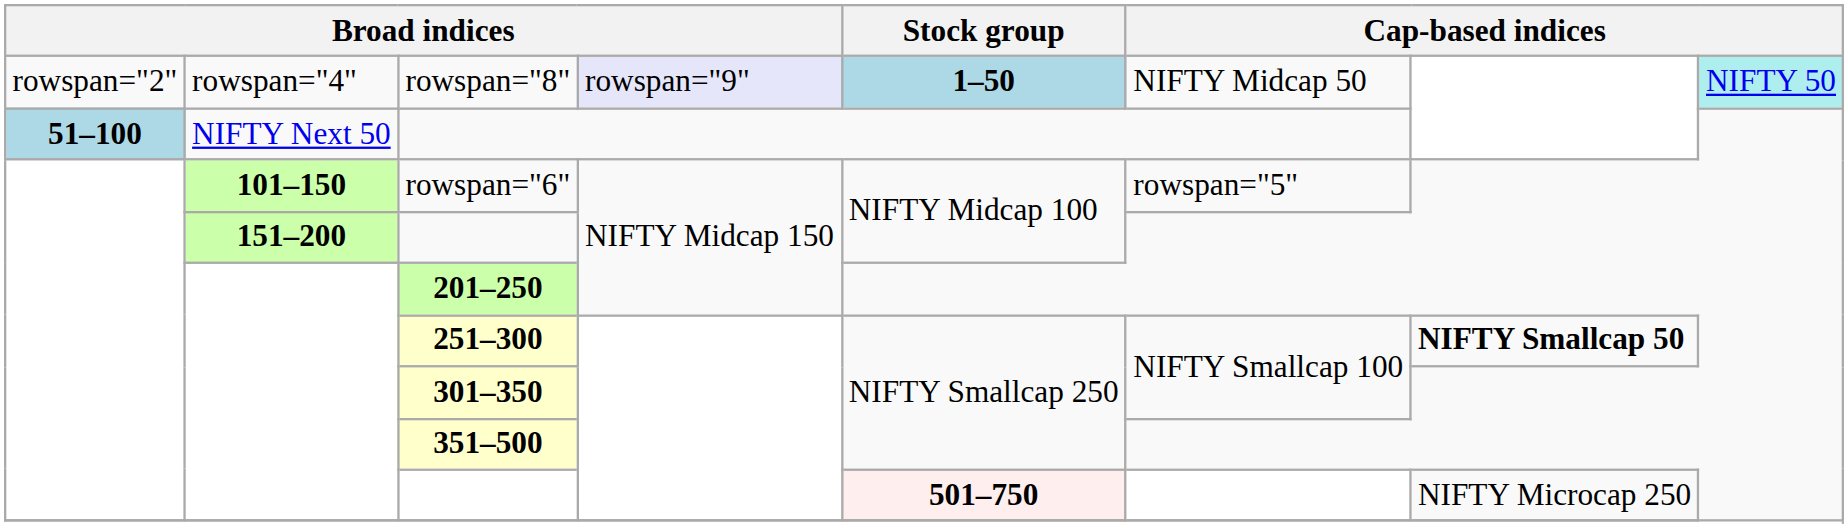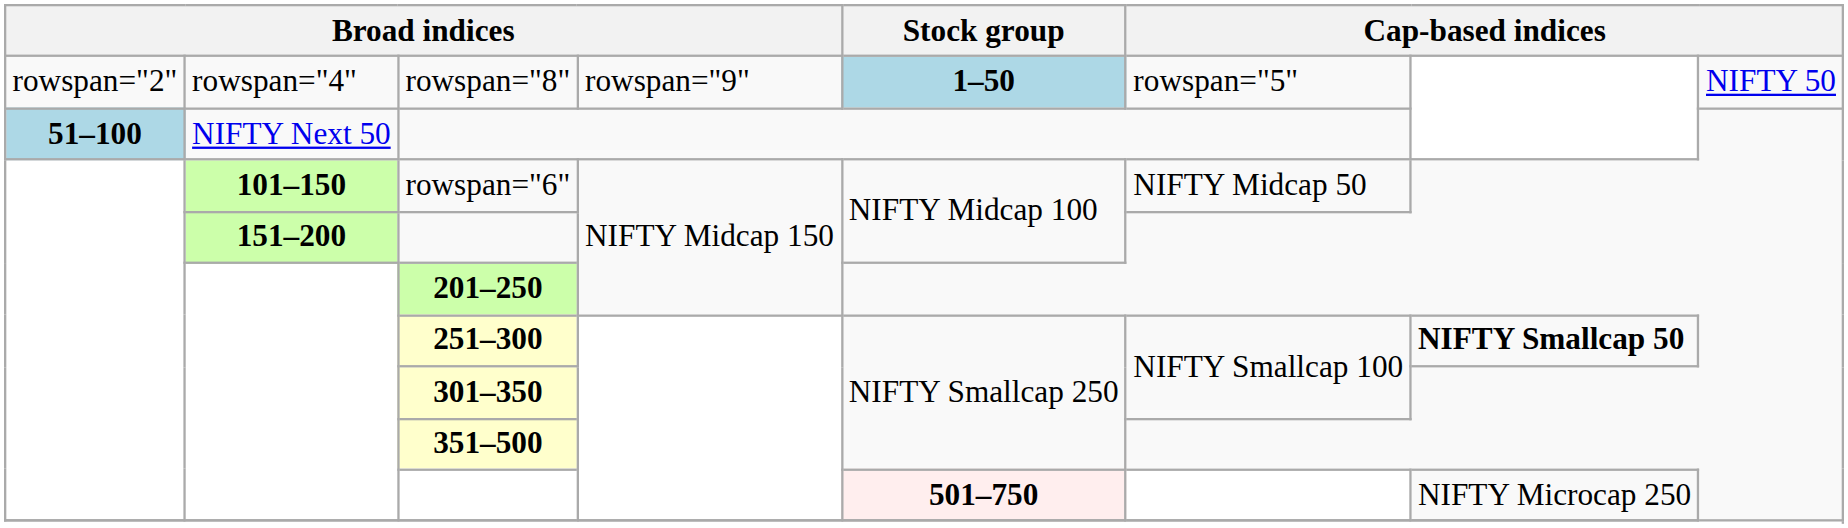(667, 81) lavender background -> (667, 81) no background
(1250, 81) NIFTY Midcap 50 -> (1216, 81) rowspan="5"
(1771, 81) paleturquoise background -> (1771, 81) no background
(1216, 184) rowspan="5" -> (1250, 184) NIFTY Midcap 50
